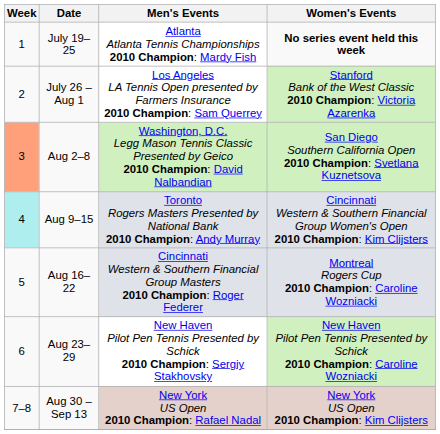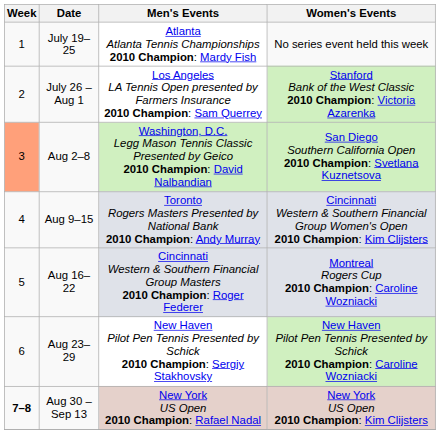(351, 44) bold -> (351, 44) normal
(22, 219) paleturquoise background -> (22, 219) no background
(22, 408) normal -> (22, 408) bold
